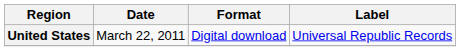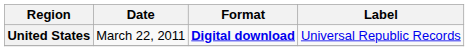(239, 35) normal -> (243, 35) bold
